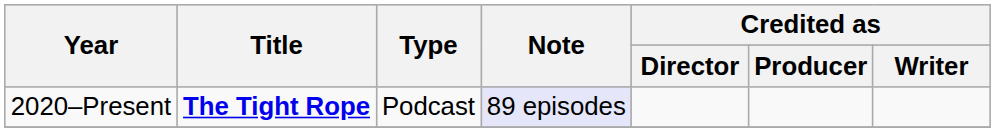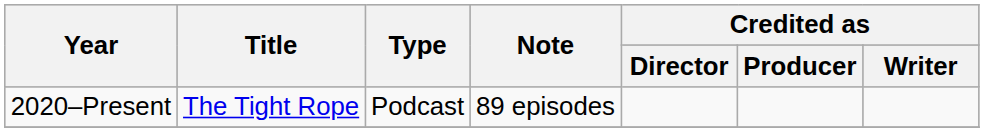(277, 106) bold -> (271, 106) normal
(556, 106) lavender background -> (545, 106) no background
